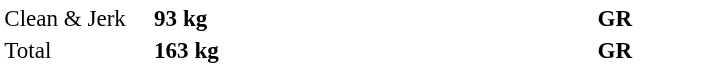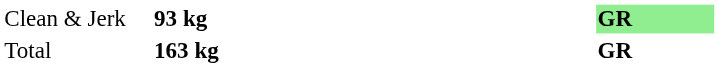(615, 18) no background -> (615, 18) lightgreen background
